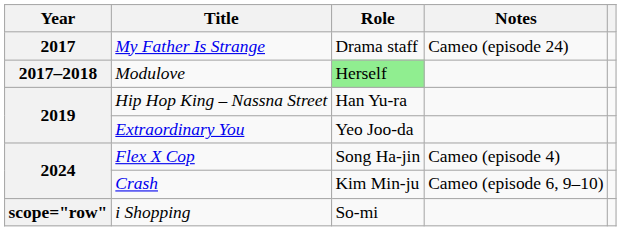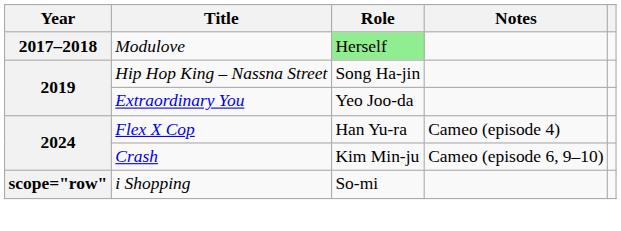- row: (190, 45)
(371, 101) Han Yu-ra -> (378, 73) Song Ha-jin
(378, 156) Song Ha-jin -> (371, 128) Han Yu-ra
